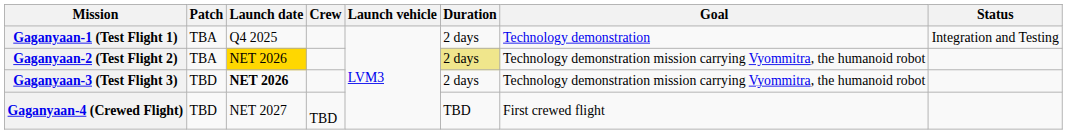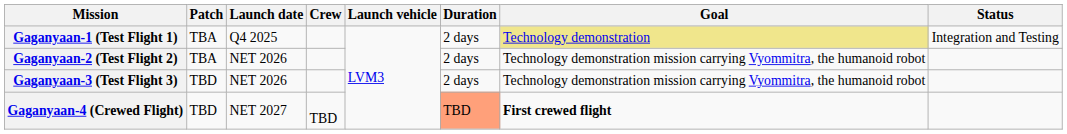(577, 37) no background -> (577, 37) khaki background
(258, 59) gold background -> (258, 59) no background
(461, 59) khaki background -> (461, 59) no background
(259, 80) bold -> (258, 80) normal
(457, 110) no background -> (457, 110) lightsalmon background
(554, 110) normal -> (557, 110) bold
